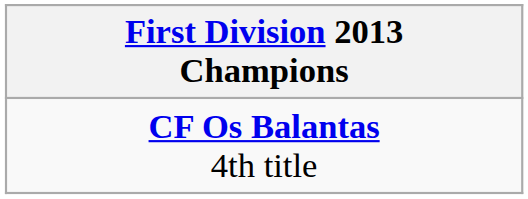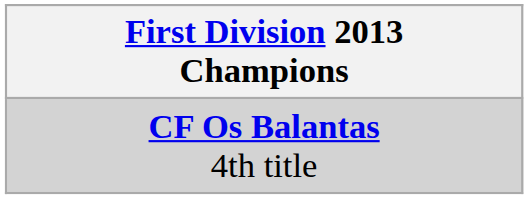(264, 145) no background -> (264, 145) lightgrey background
